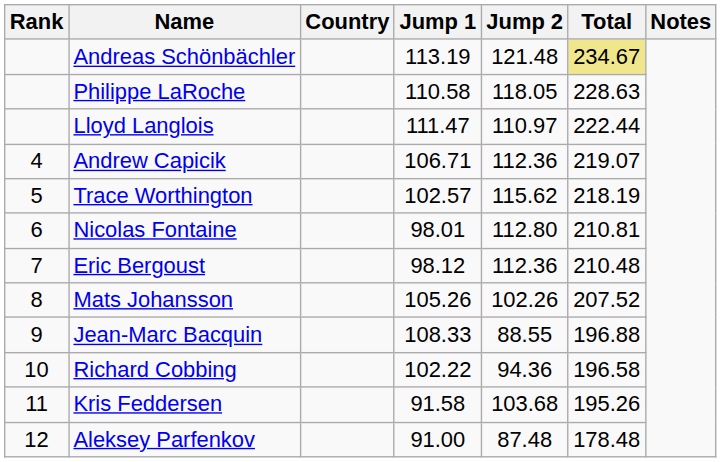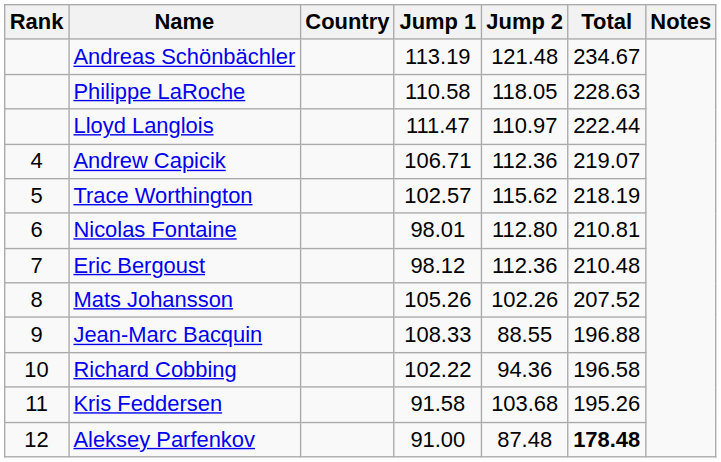(607, 56) khaki background -> (607, 56) no background
(607, 439) normal -> (607, 439) bold
